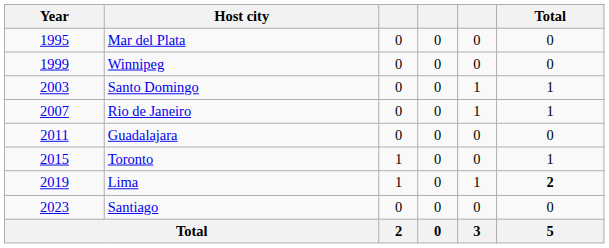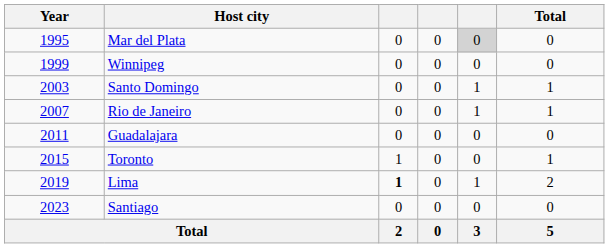(477, 40) no background -> (477, 40) lightgrey background
(399, 183) normal -> (399, 183) bold
(550, 183) bold -> (550, 183) normal
